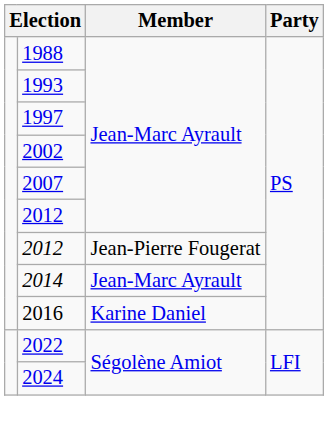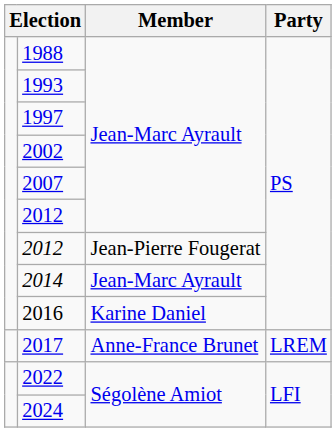+ row: (43, 345)
